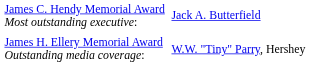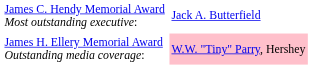(238, 49) no background -> (238, 49) pink background
